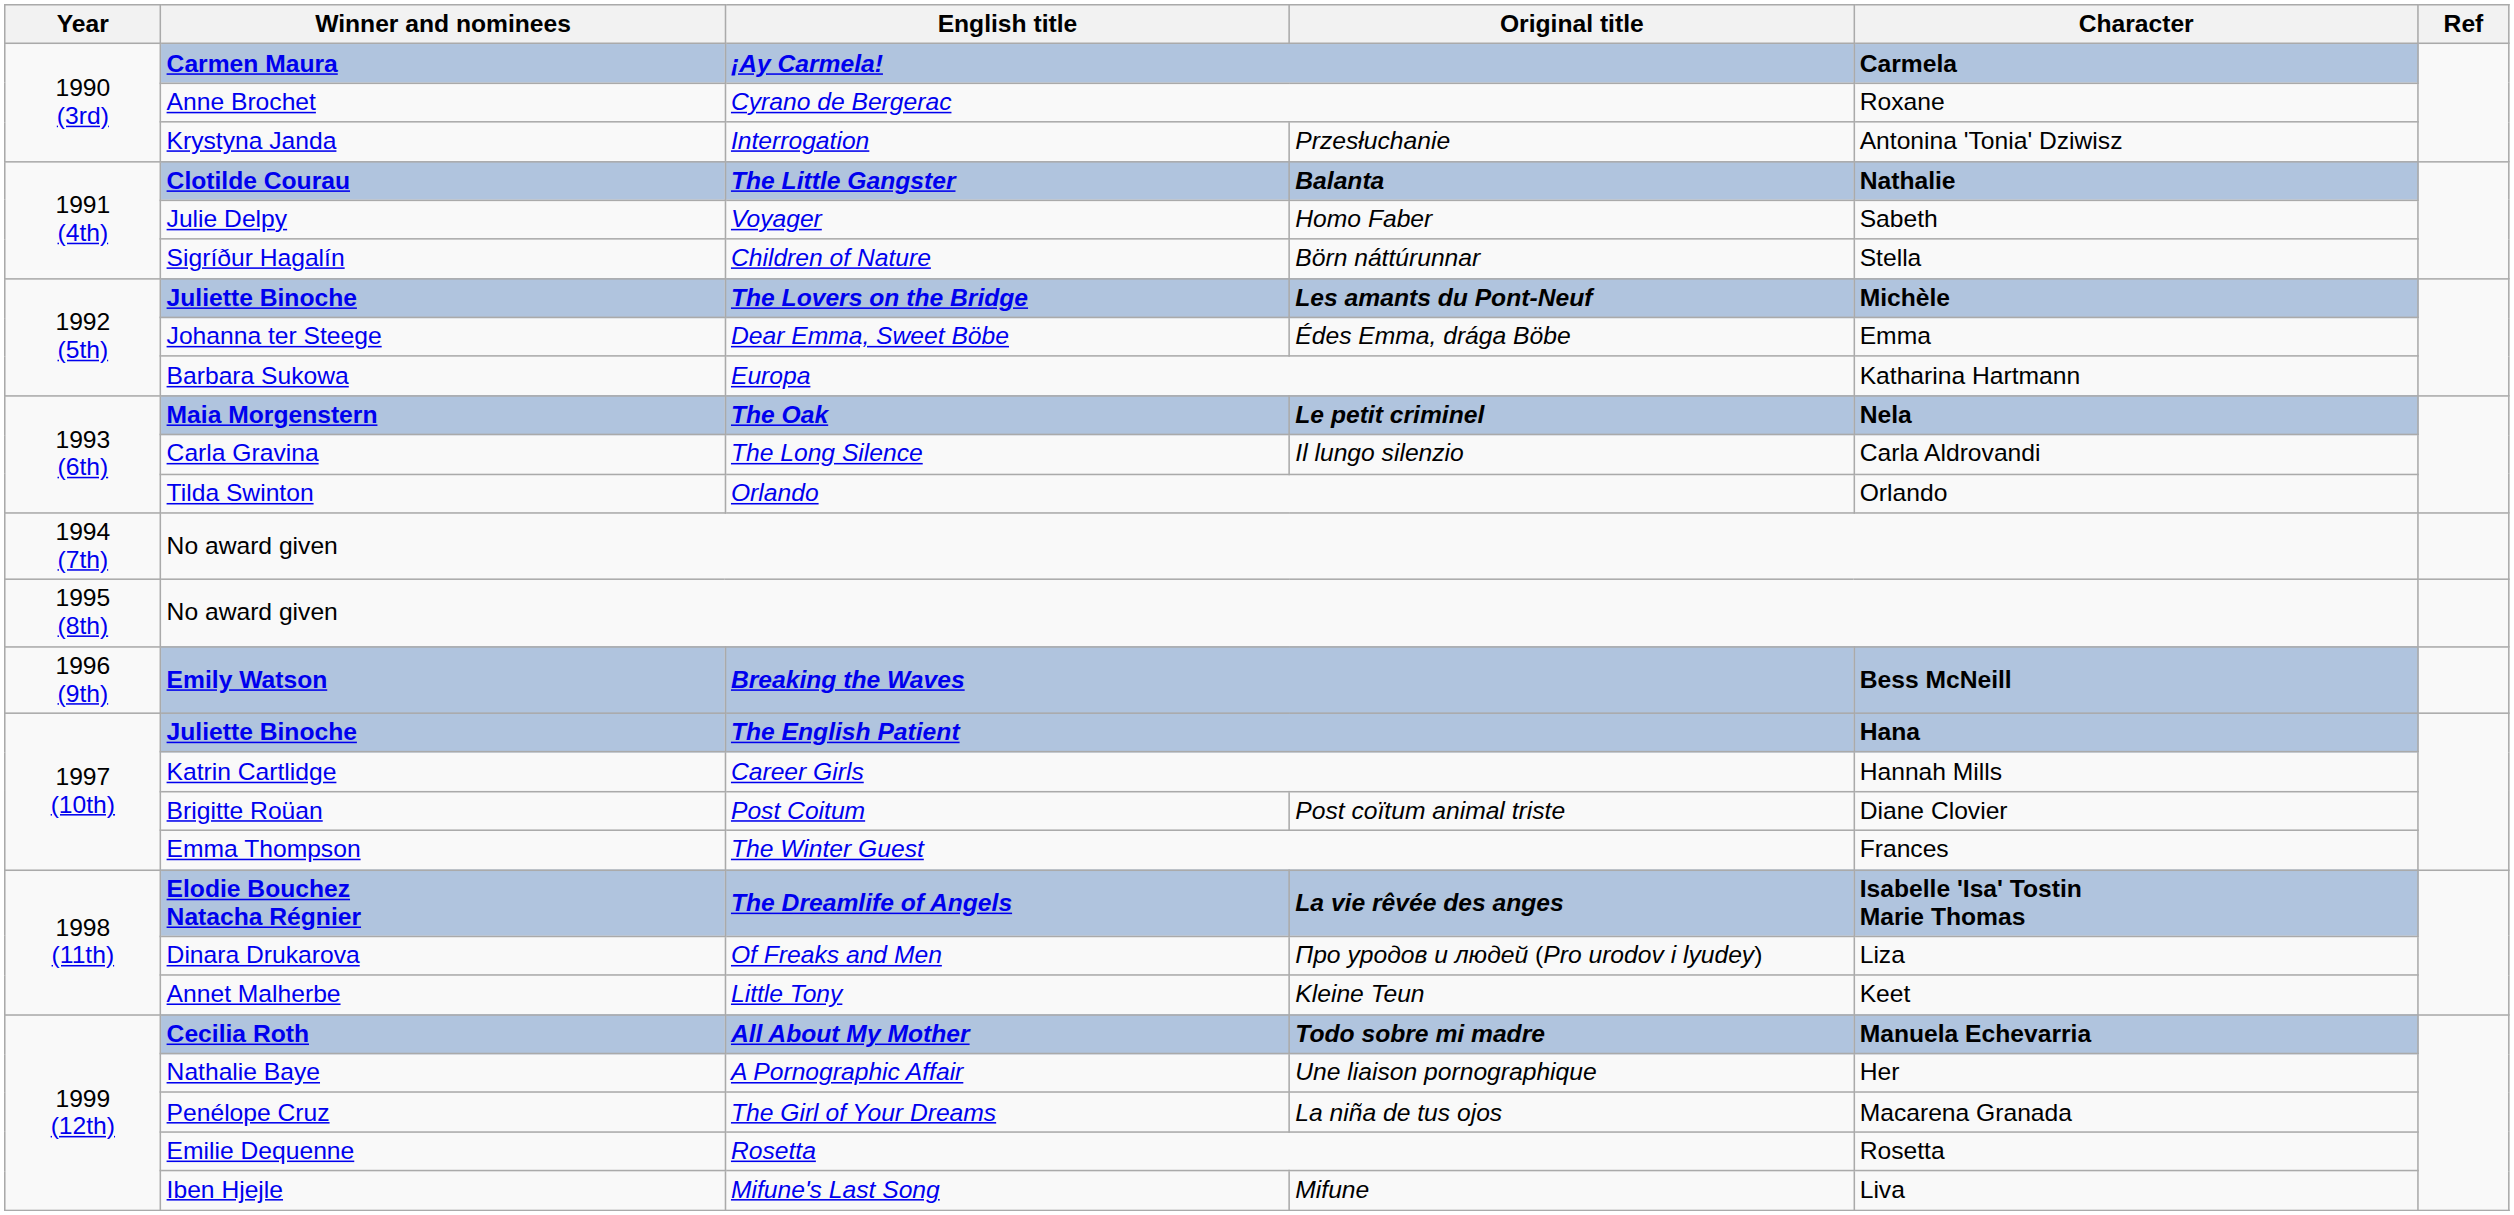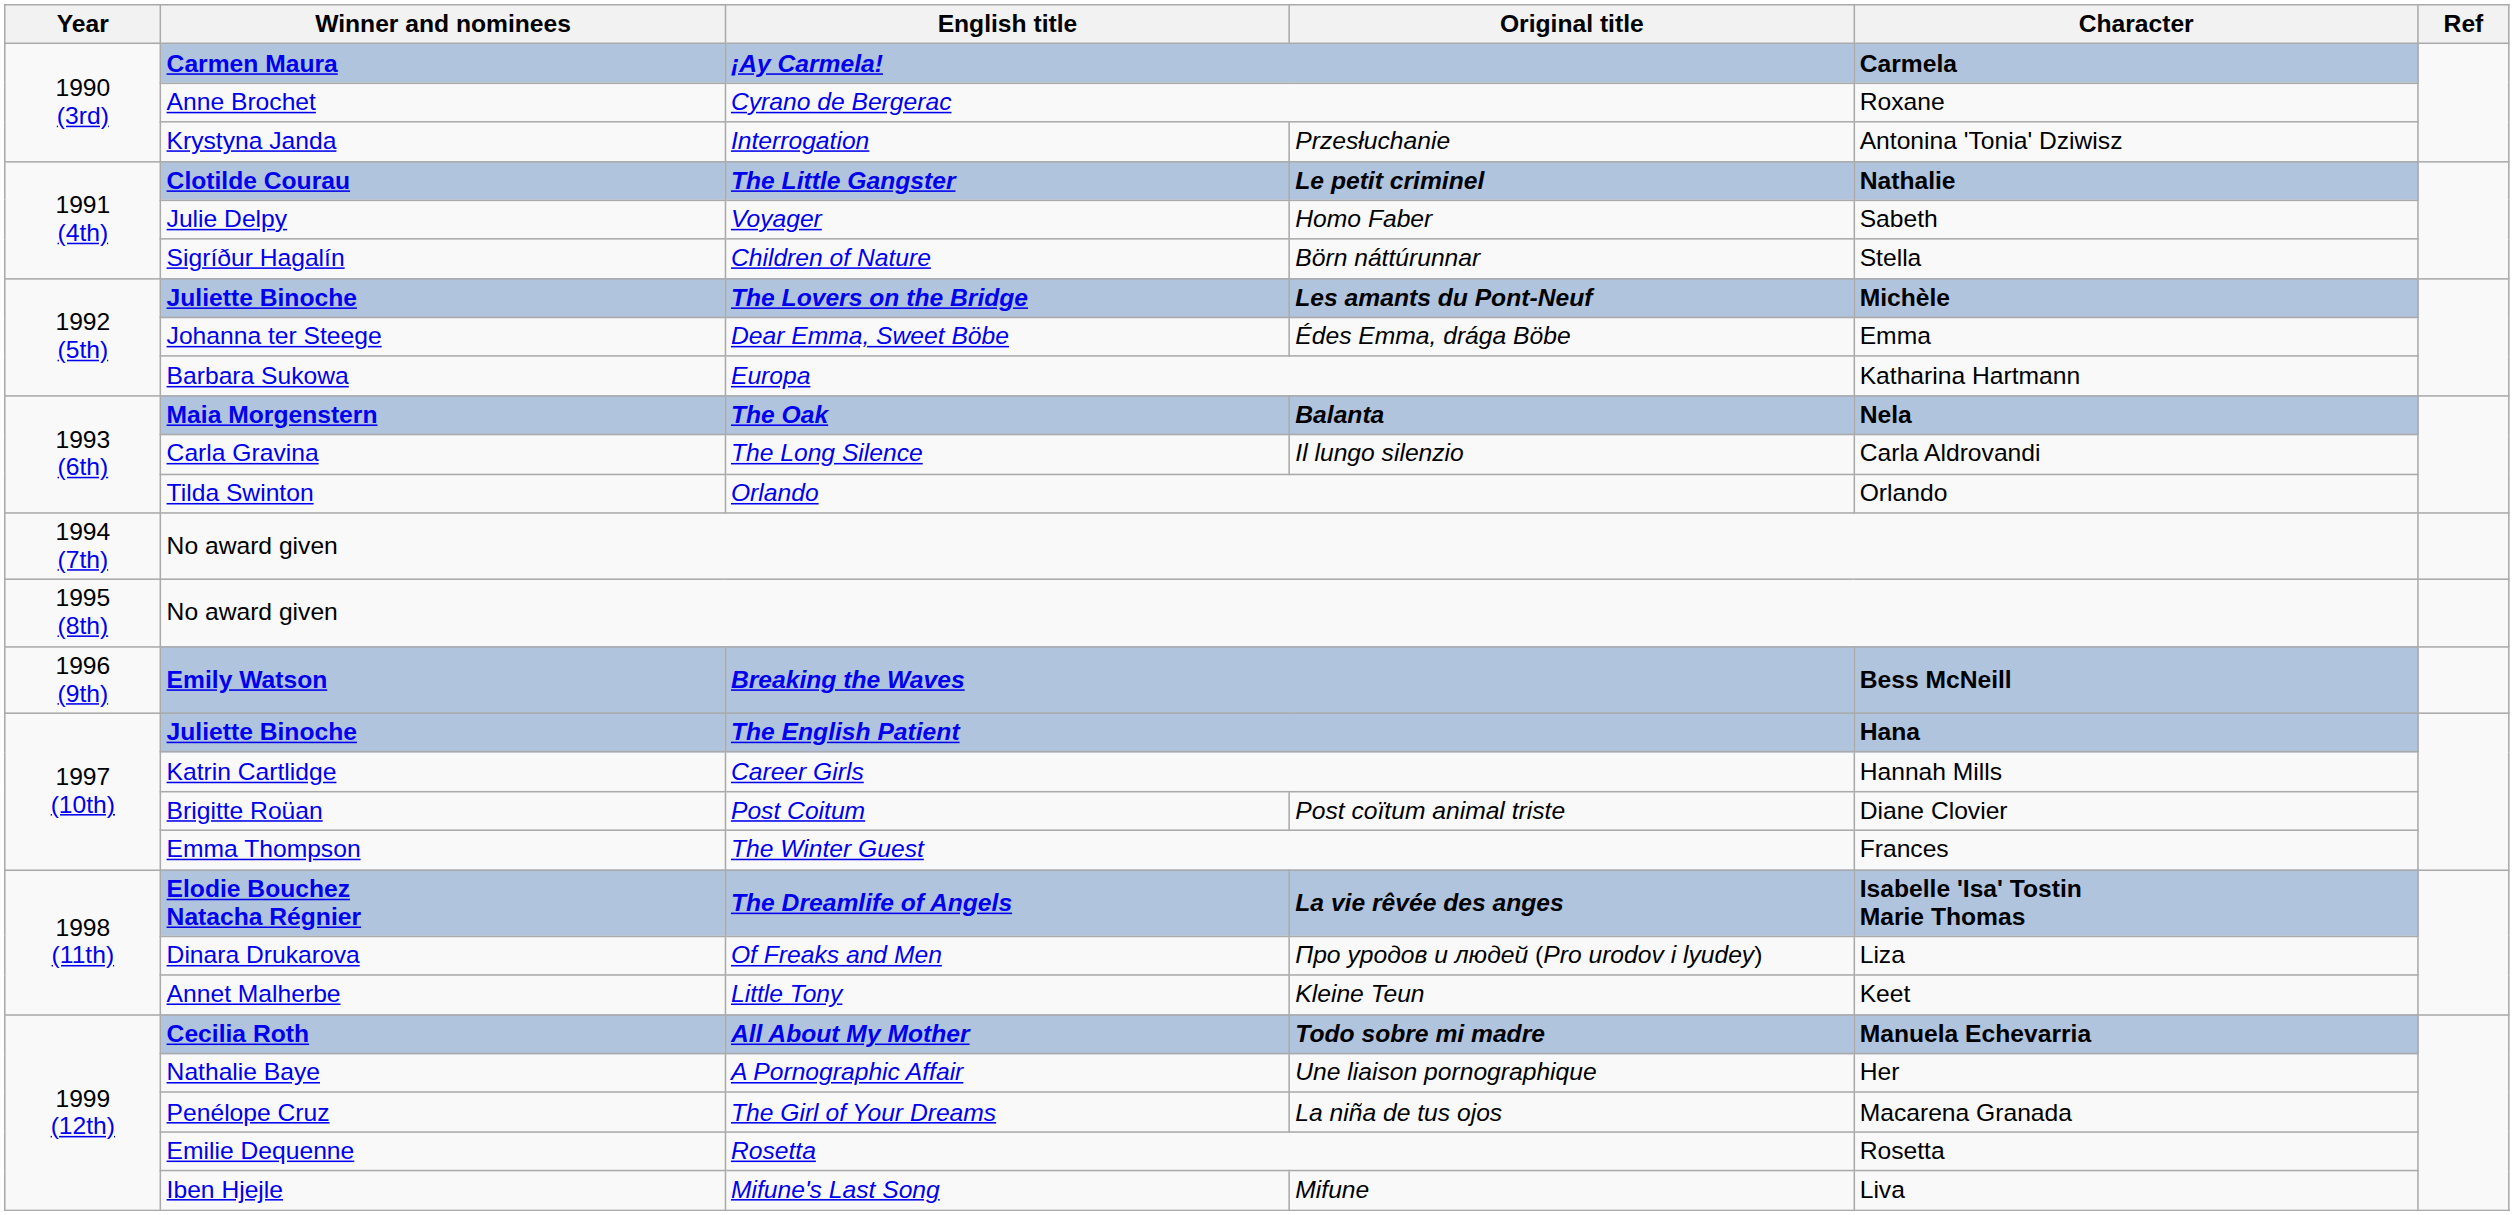(1340, 180) Balanta -> (1390, 180) Le petit criminel
(1390, 414) Le petit criminel -> (1340, 414) Balanta
